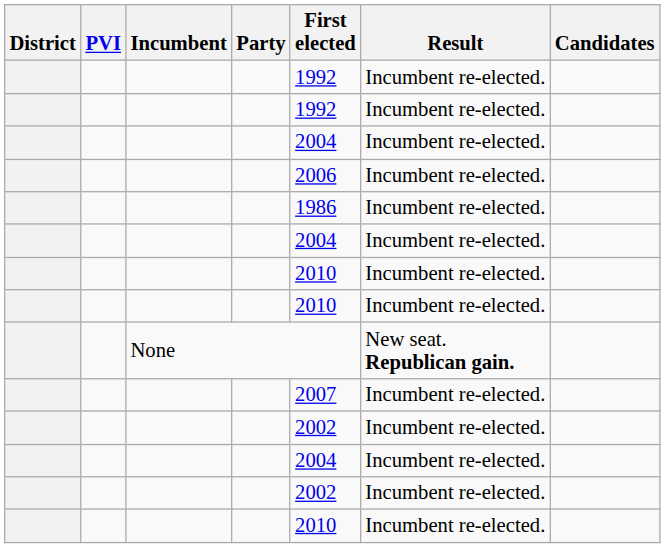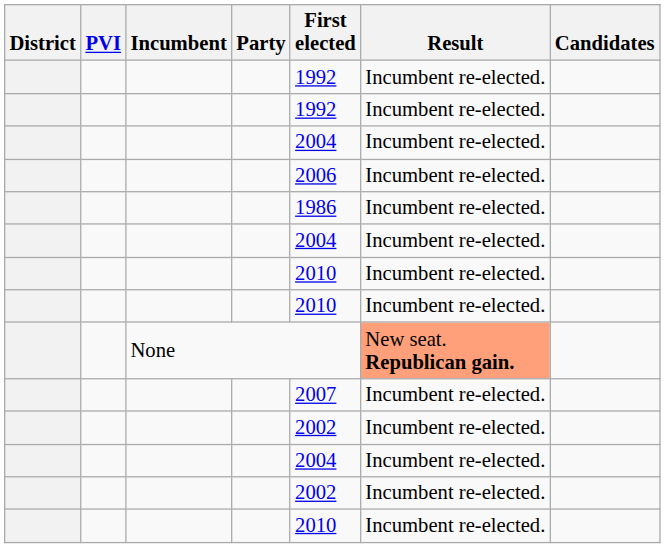(440, 350) no background -> (440, 350) lightsalmon background
